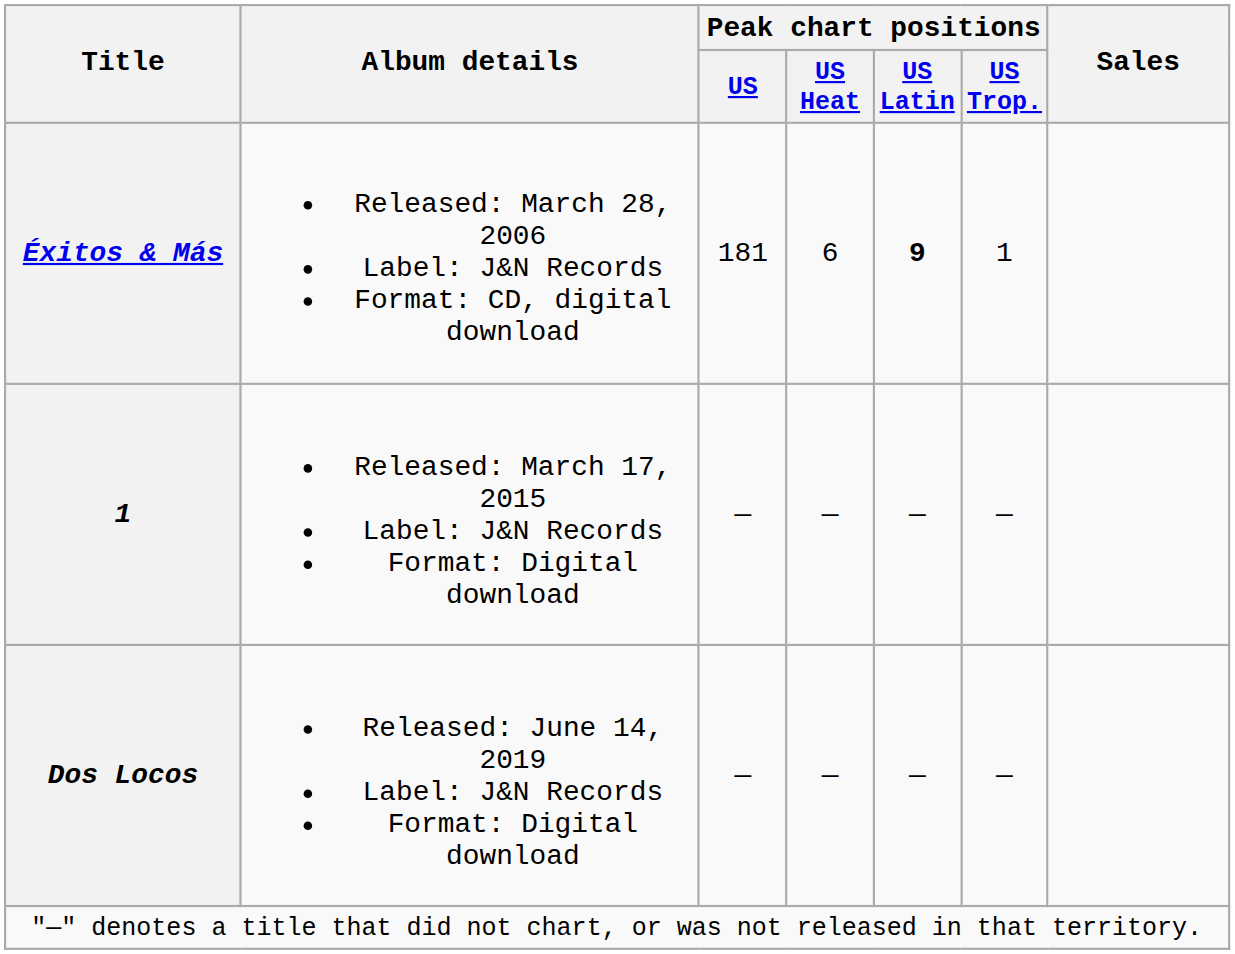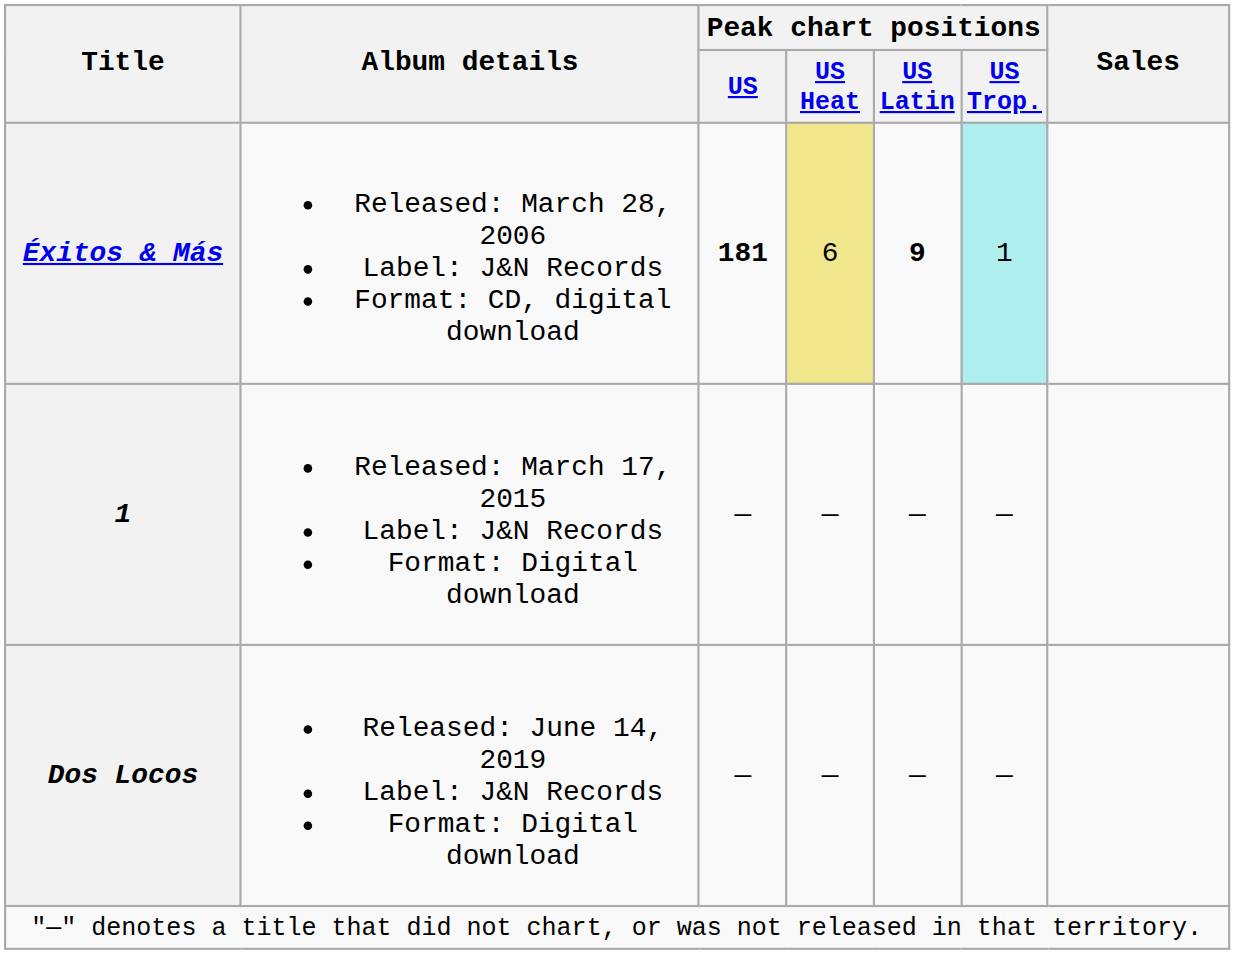(743, 253) normal -> (743, 253) bold
(830, 253) no background -> (830, 253) khaki background
(1004, 253) no background -> (1004, 253) paleturquoise background
